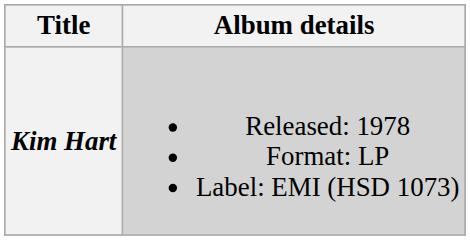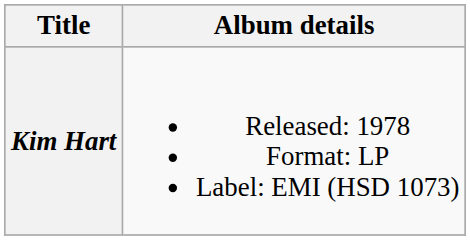(294, 156) lightgrey background -> (294, 156) no background
